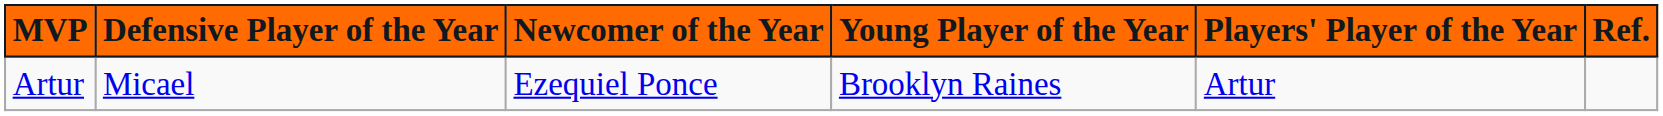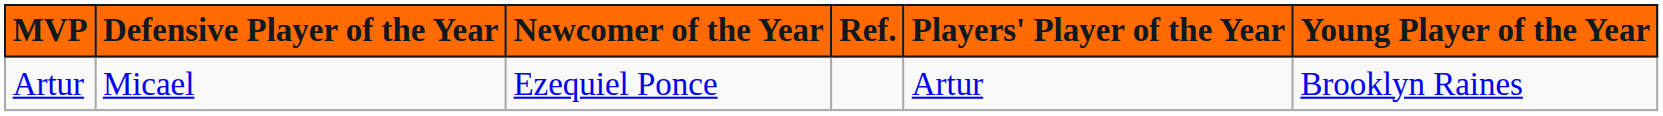columns swapped: (1014, 30) <-> (1621, 30)
